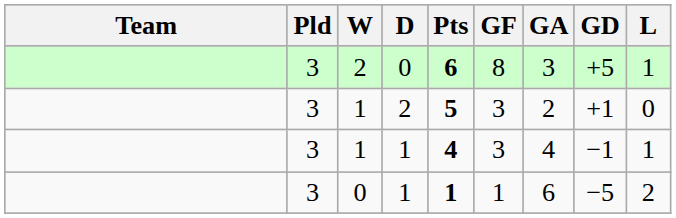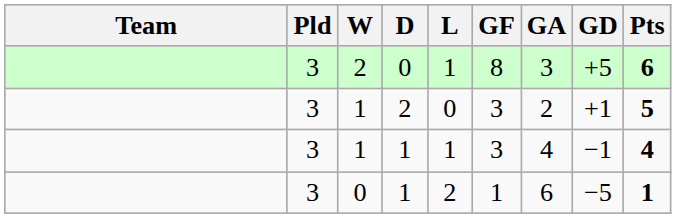columns swapped: (648, 25) <-> (451, 25)
